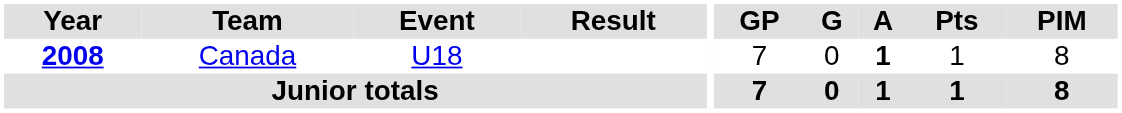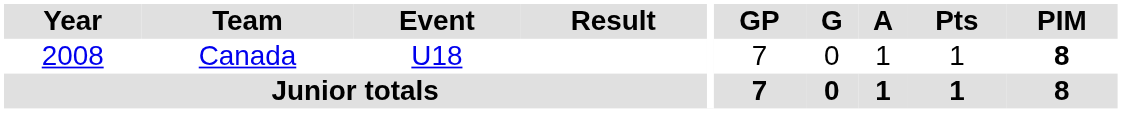(73, 55) bold -> (73, 55) normal
(883, 55) bold -> (883, 55) normal
(1062, 55) normal -> (1062, 55) bold
